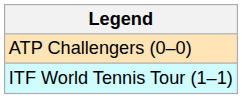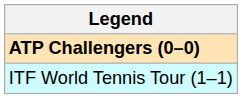(100, 48) normal -> (104, 48) bold
